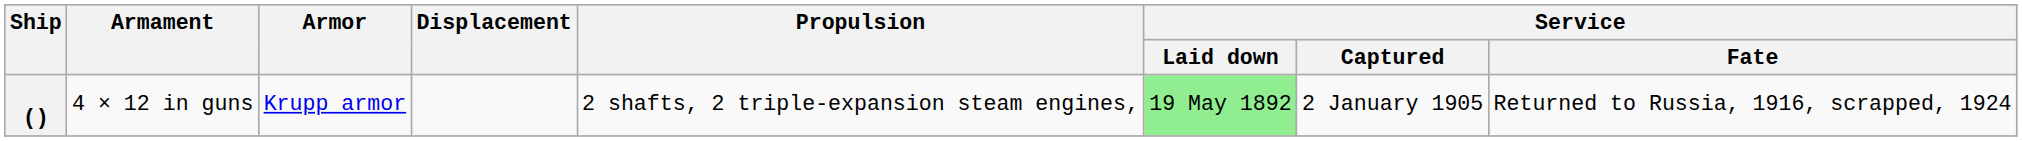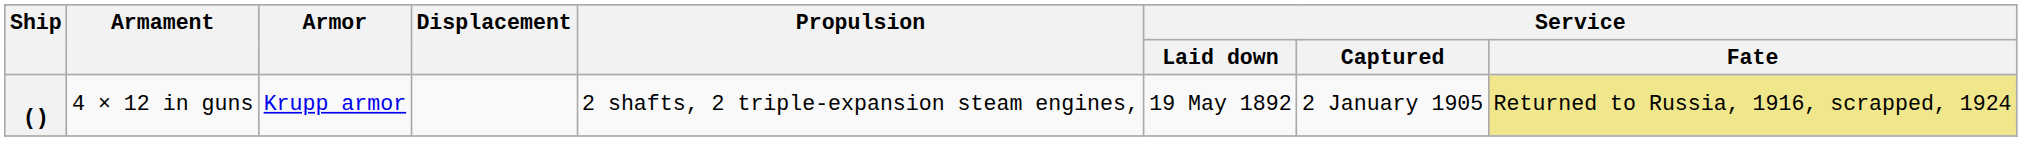(1220, 105) lightgreen background -> (1220, 105) no background
(1753, 105) no background -> (1753, 105) khaki background
